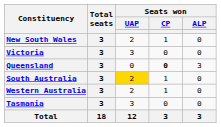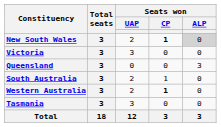(166, 40) normal -> (166, 40) bold
(199, 40) no background -> (199, 40) lightgrey background
(166, 65) bold -> (166, 65) normal
(132, 78) gold background -> (132, 78) no background
(166, 91) normal -> (166, 91) bold
